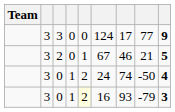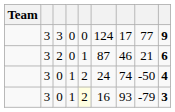(103, 55) 67 -> (103, 55) 87
(165, 55) 5 -> (165, 55) 6
